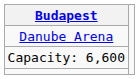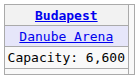(66, 36) no background -> (66, 36) lavender background
